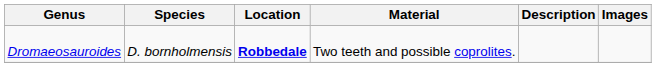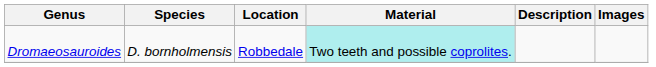(272, 51) bold -> (271, 51) normal
(414, 51) no background -> (411, 51) paleturquoise background
